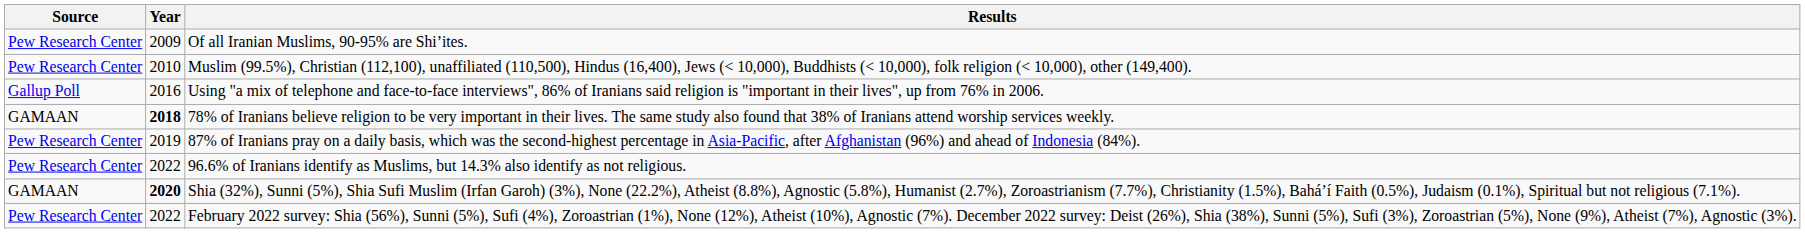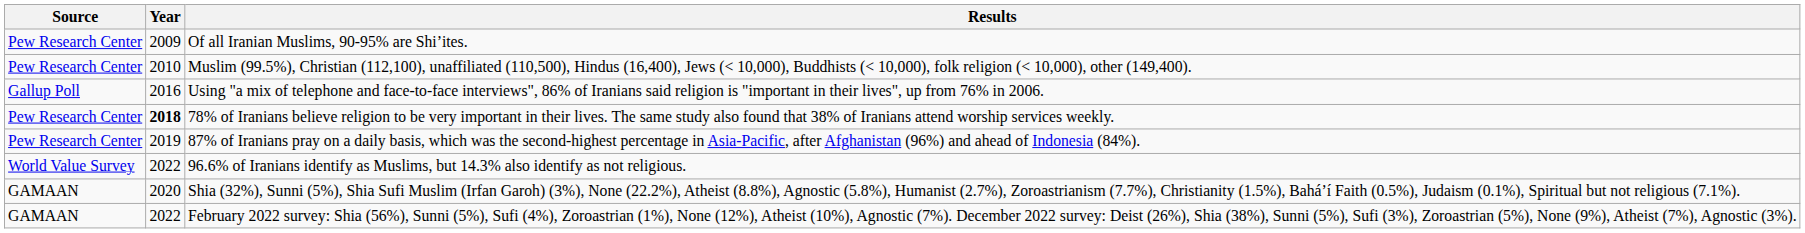(43, 116) GAMAAN -> (75, 116) Pew Research Center
(75, 166) Pew Research Center -> (71, 166) World Value Survey
(165, 191) bold -> (165, 191) normal
(75, 215) Pew Research Center -> (43, 215) GAMAAN
